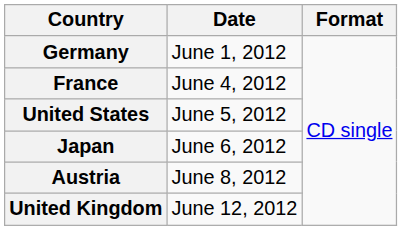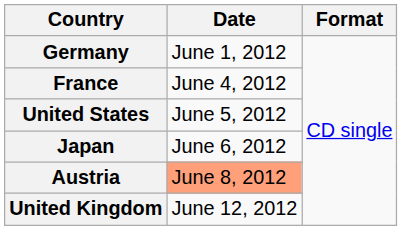(229, 177) no background -> (229, 177) lightsalmon background
